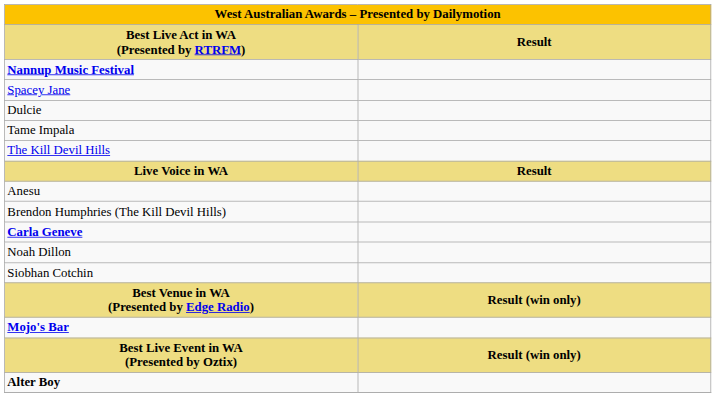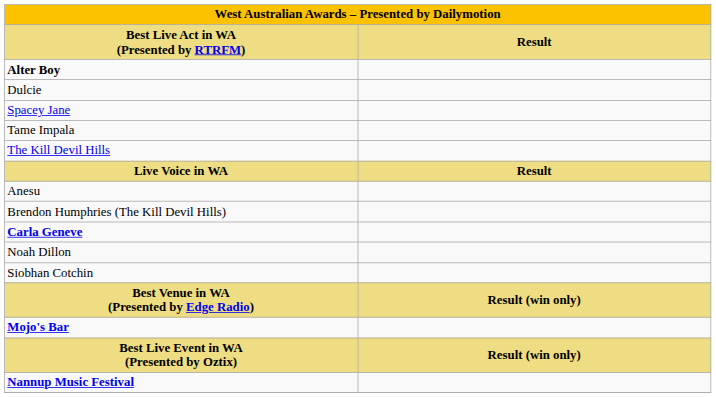rows swapped: (34, 382) <-> (71, 69)
rows swapped: (24, 110) <-> (39, 89)
